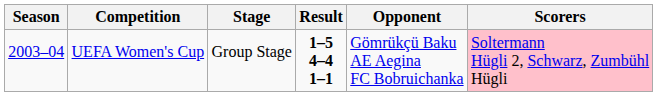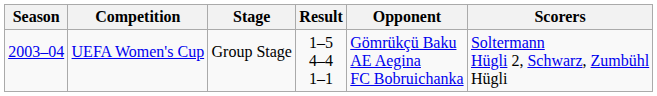(321, 60) bold -> (321, 60) normal
(560, 60) pink background -> (560, 60) no background
